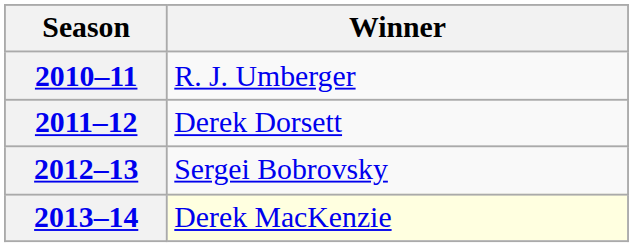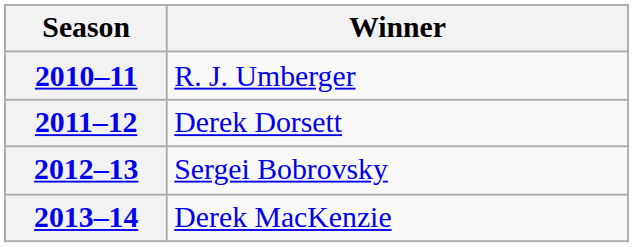(283, 216) lightyellow background -> (283, 216) no background
